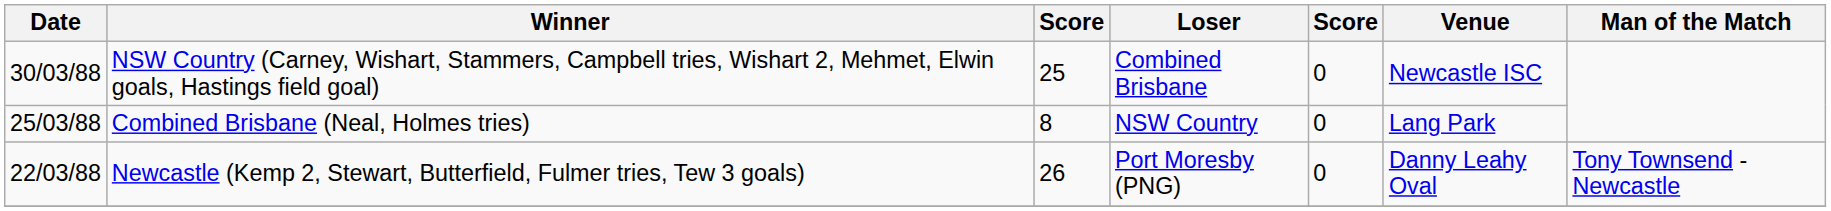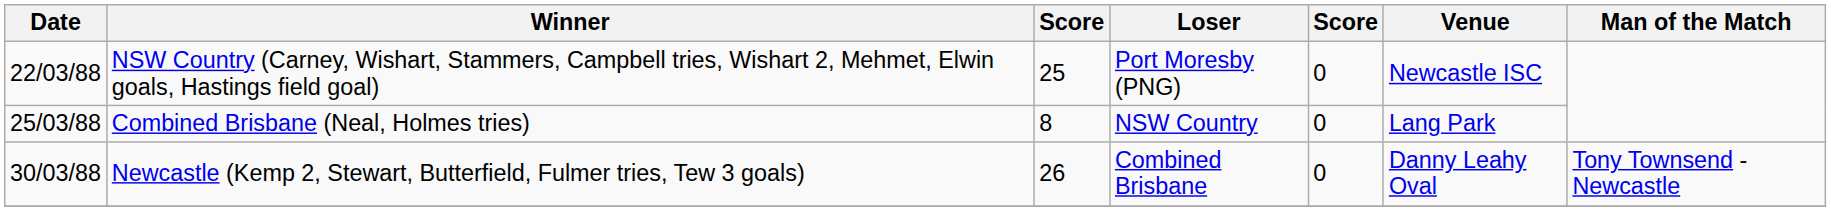(56, 73) 30/03/88 -> (56, 73) 22/03/88
(1168, 73) Combined Brisbane -> (1184, 73) Port Moresby (PNG)
(56, 173) 22/03/88 -> (56, 173) 30/03/88
(1184, 173) Port Moresby (PNG) -> (1168, 173) Combined Brisbane
